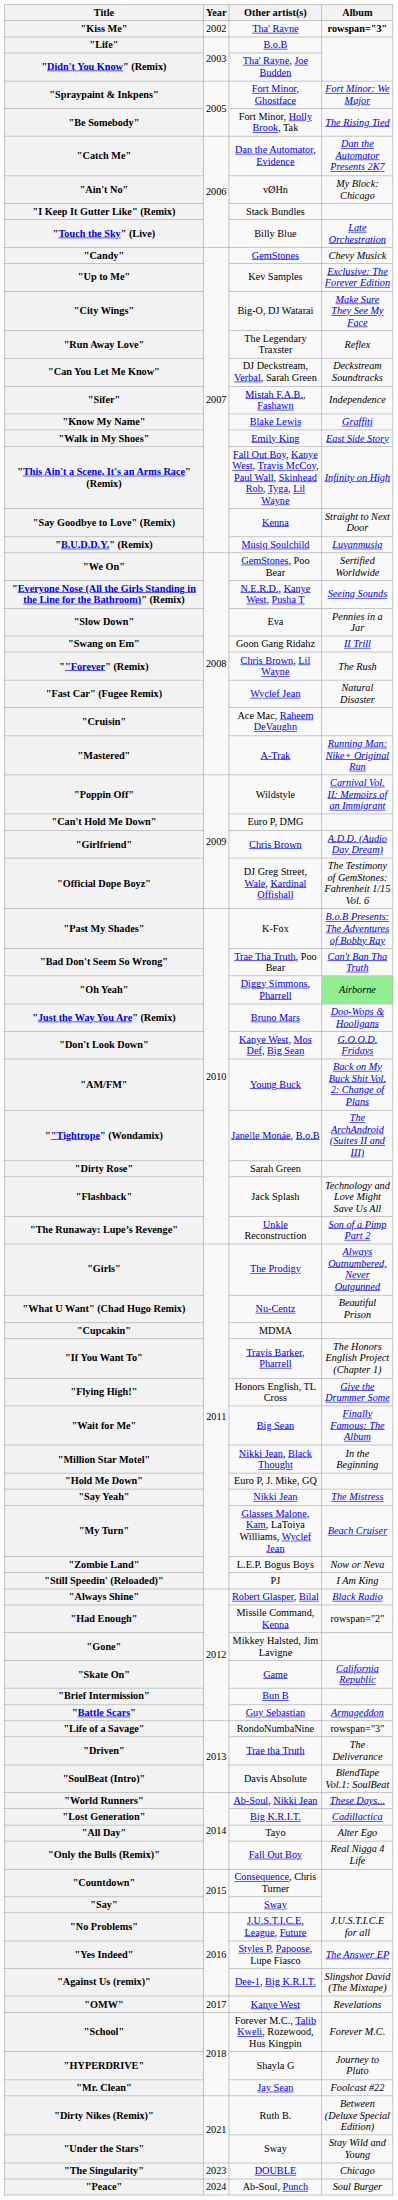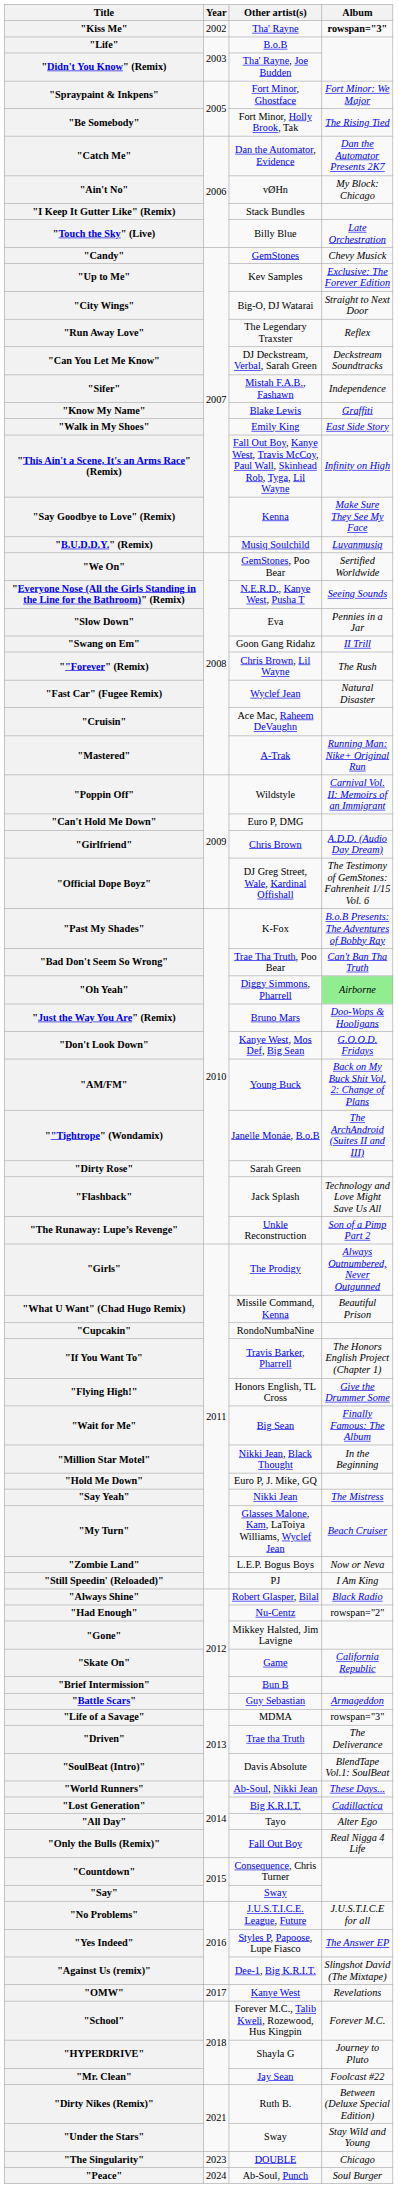(357, 311) Make Sure They See My Face -> (357, 305) Straight to Next Door
(357, 522) Straight to Next Door -> (357, 517) Make Sure They See My Face
(275, 1308) Nu-Centz -> (275, 1308) Missile Command, Kenna
(275, 1330) MDMA -> (275, 1330) RondoNumbaNine
(275, 1619) Missile Command, Kenna -> (275, 1613) Nu-Centz
(275, 1729) RondoNumbaNine -> (275, 1717) MDMA
